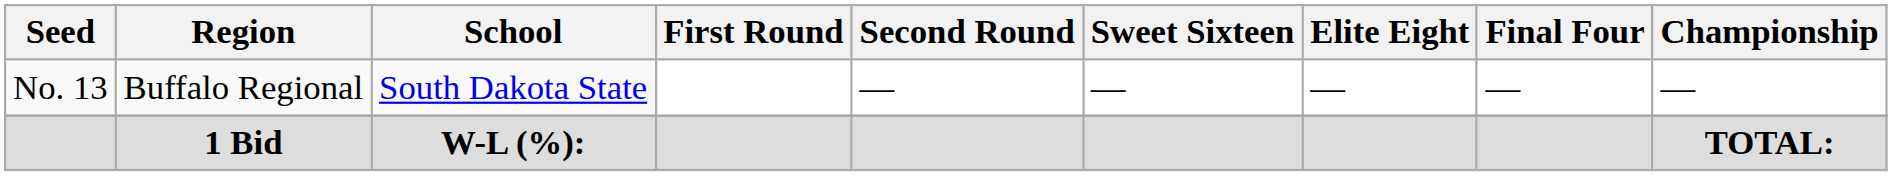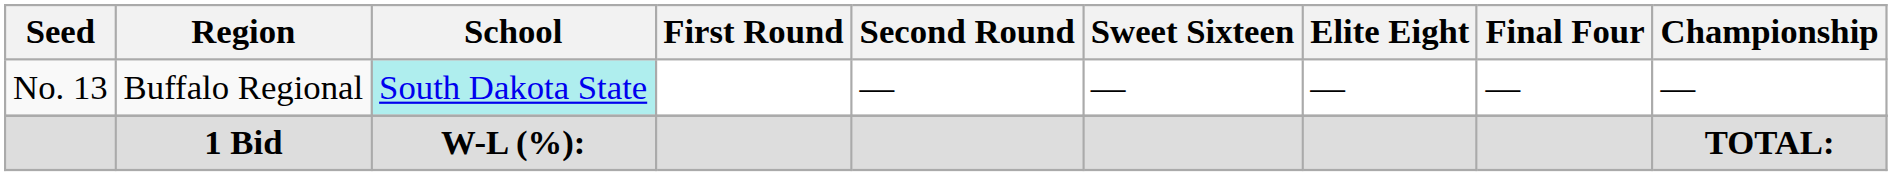(513, 87) no background -> (513, 87) paleturquoise background
